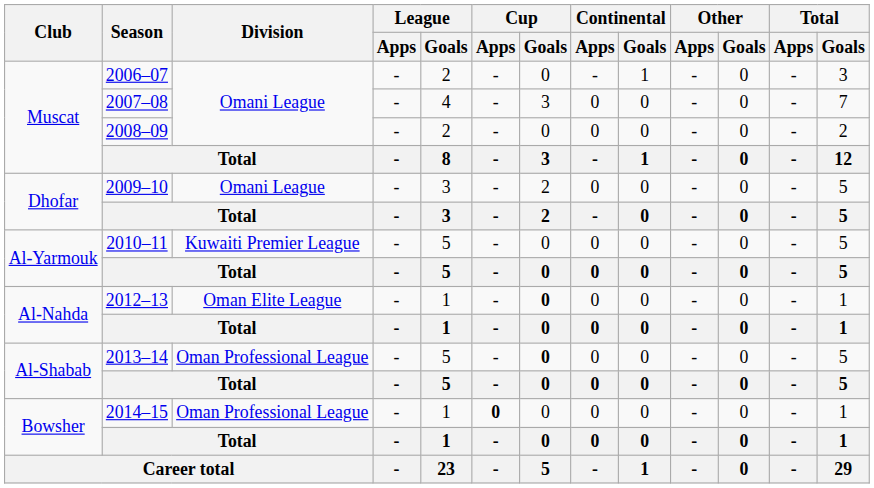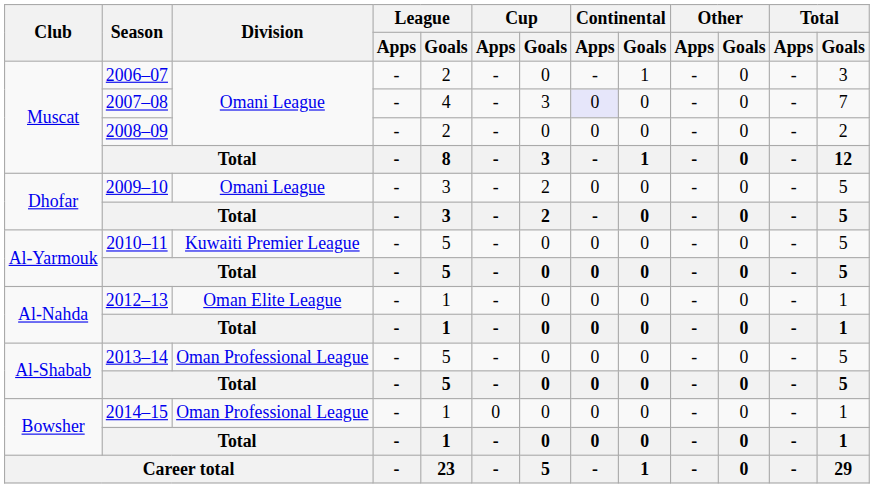(595, 103) no background -> (595, 103) lavender background
(545, 300) bold -> (545, 300) normal
(545, 356) bold -> (545, 356) normal
(496, 412) bold -> (496, 412) normal
